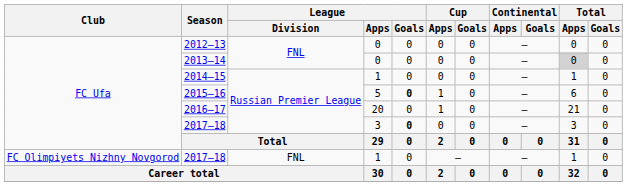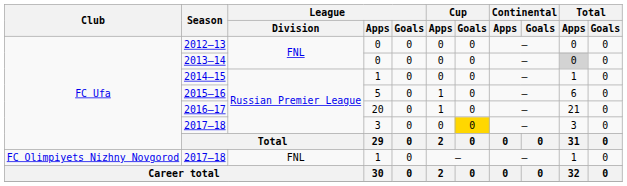(409, 93) bold -> (409, 93) normal
(409, 125) bold -> (409, 125) normal
(472, 125) no background -> (472, 125) gold background
